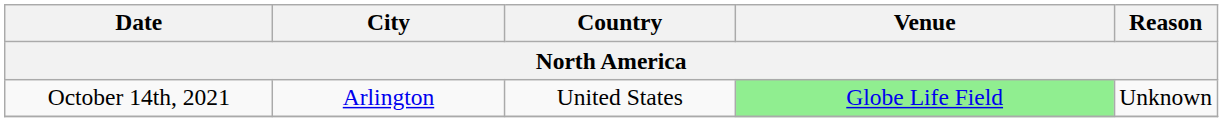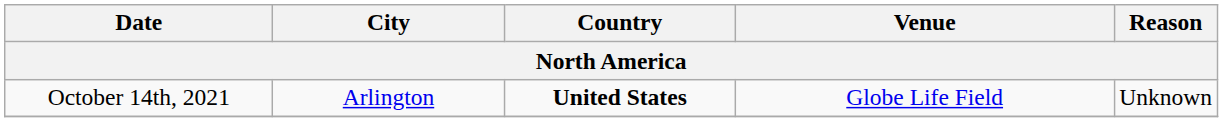(620, 97) normal -> (620, 97) bold
(925, 97) lightgreen background -> (925, 97) no background
